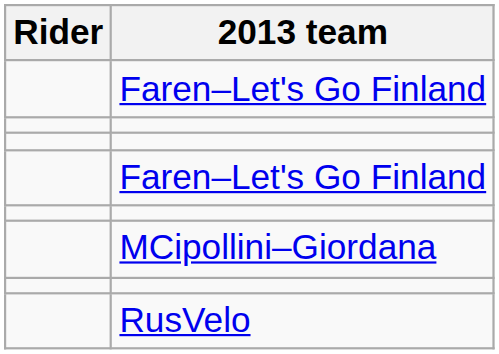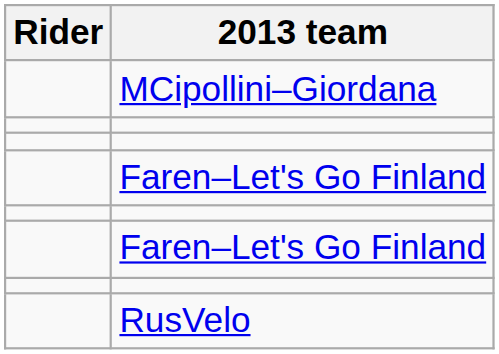(303, 88) Faren–Let's Go Finland -> (278, 88) MCipollini–Giordana
(278, 248) MCipollini–Giordana -> (303, 248) Faren–Let's Go Finland
